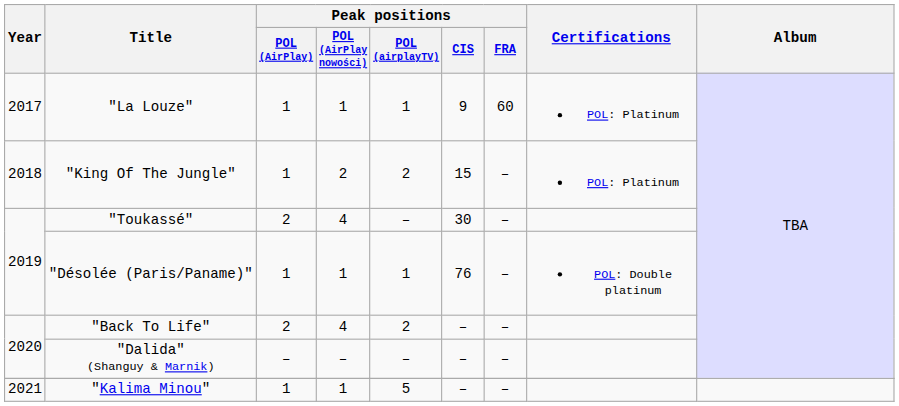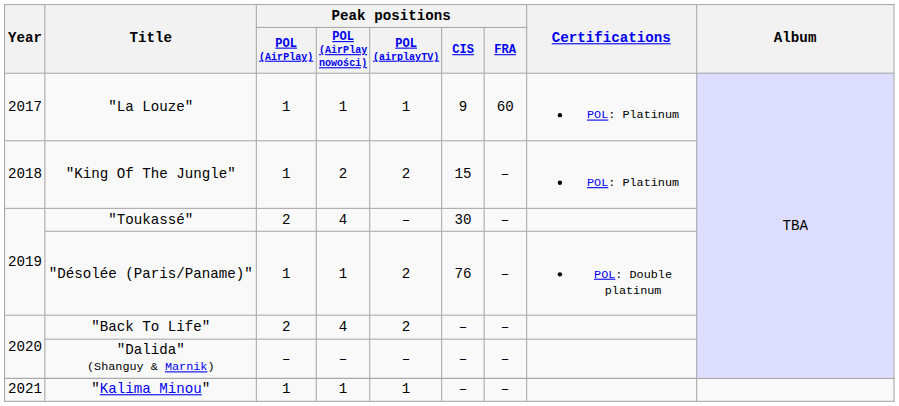(406, 274) 1 -> (406, 274) 2
(406, 390) 5 -> (406, 390) 1
